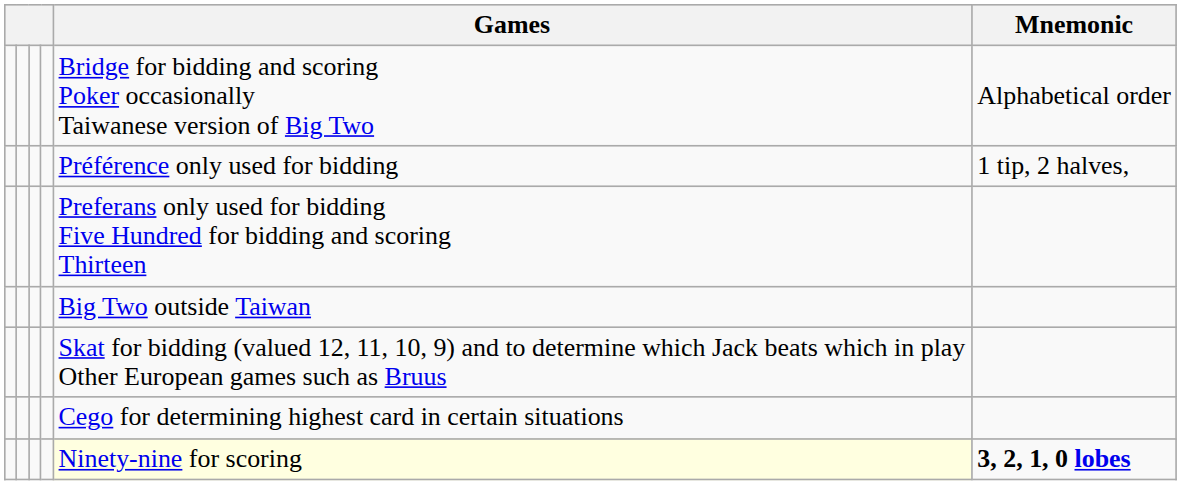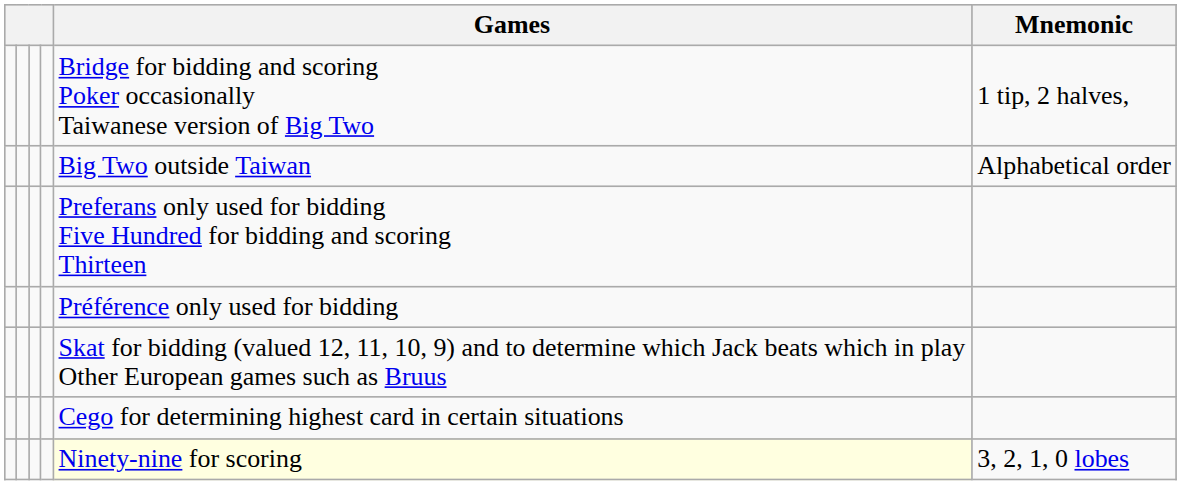(1074, 95) Alphabetical order -> (1053, 95) 1 tip, 2 halves,
(228, 165) Préférence only used for bidding -> (185, 165) Big Two outside Taiwan
(1053, 165) 1 tip, 2 halves, -> (1074, 165) Alphabetical order
(185, 306) Big Two outside Taiwan -> (228, 306) Préférence only used for bidding
(1054, 458) bold -> (1053, 458) normal
